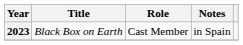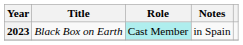(158, 31) no background -> (158, 31) paleturquoise background
